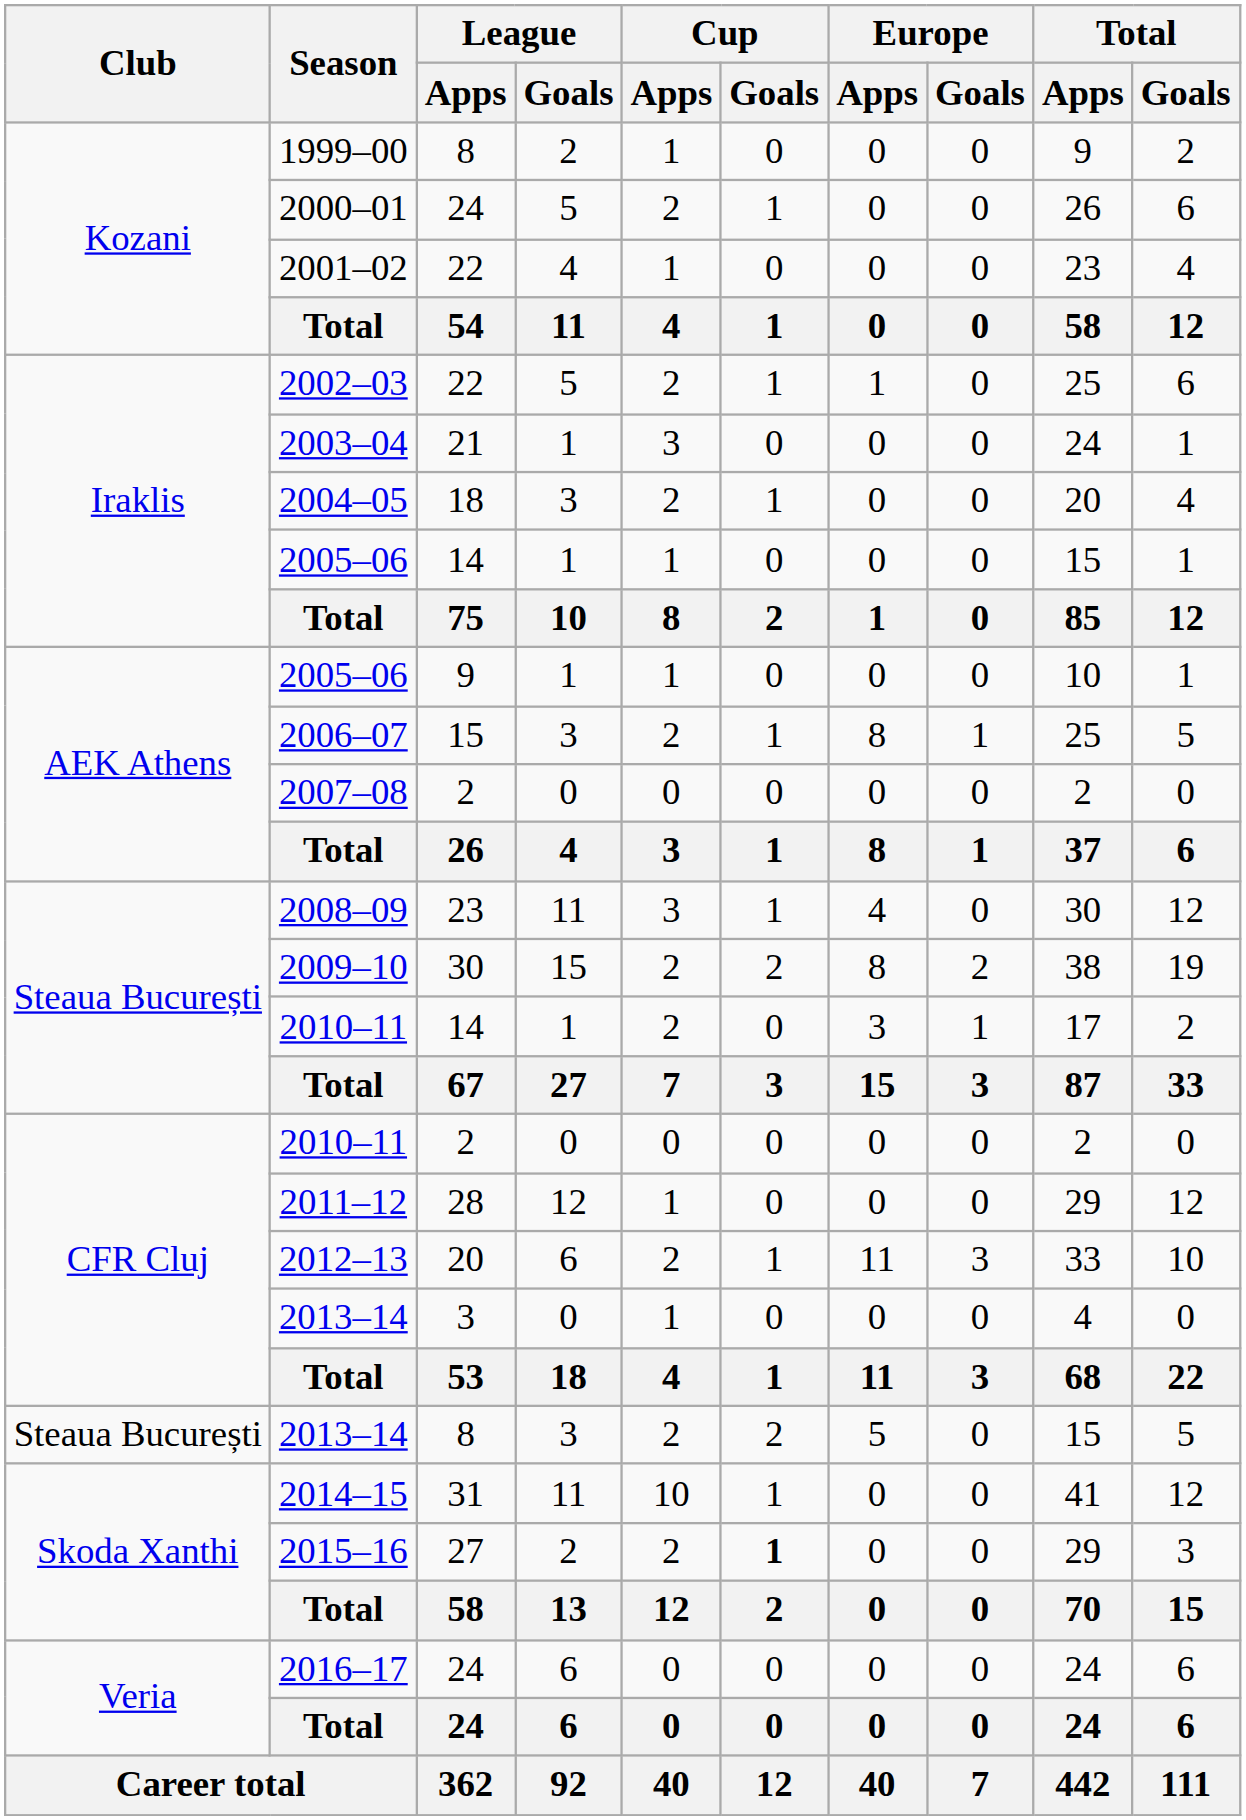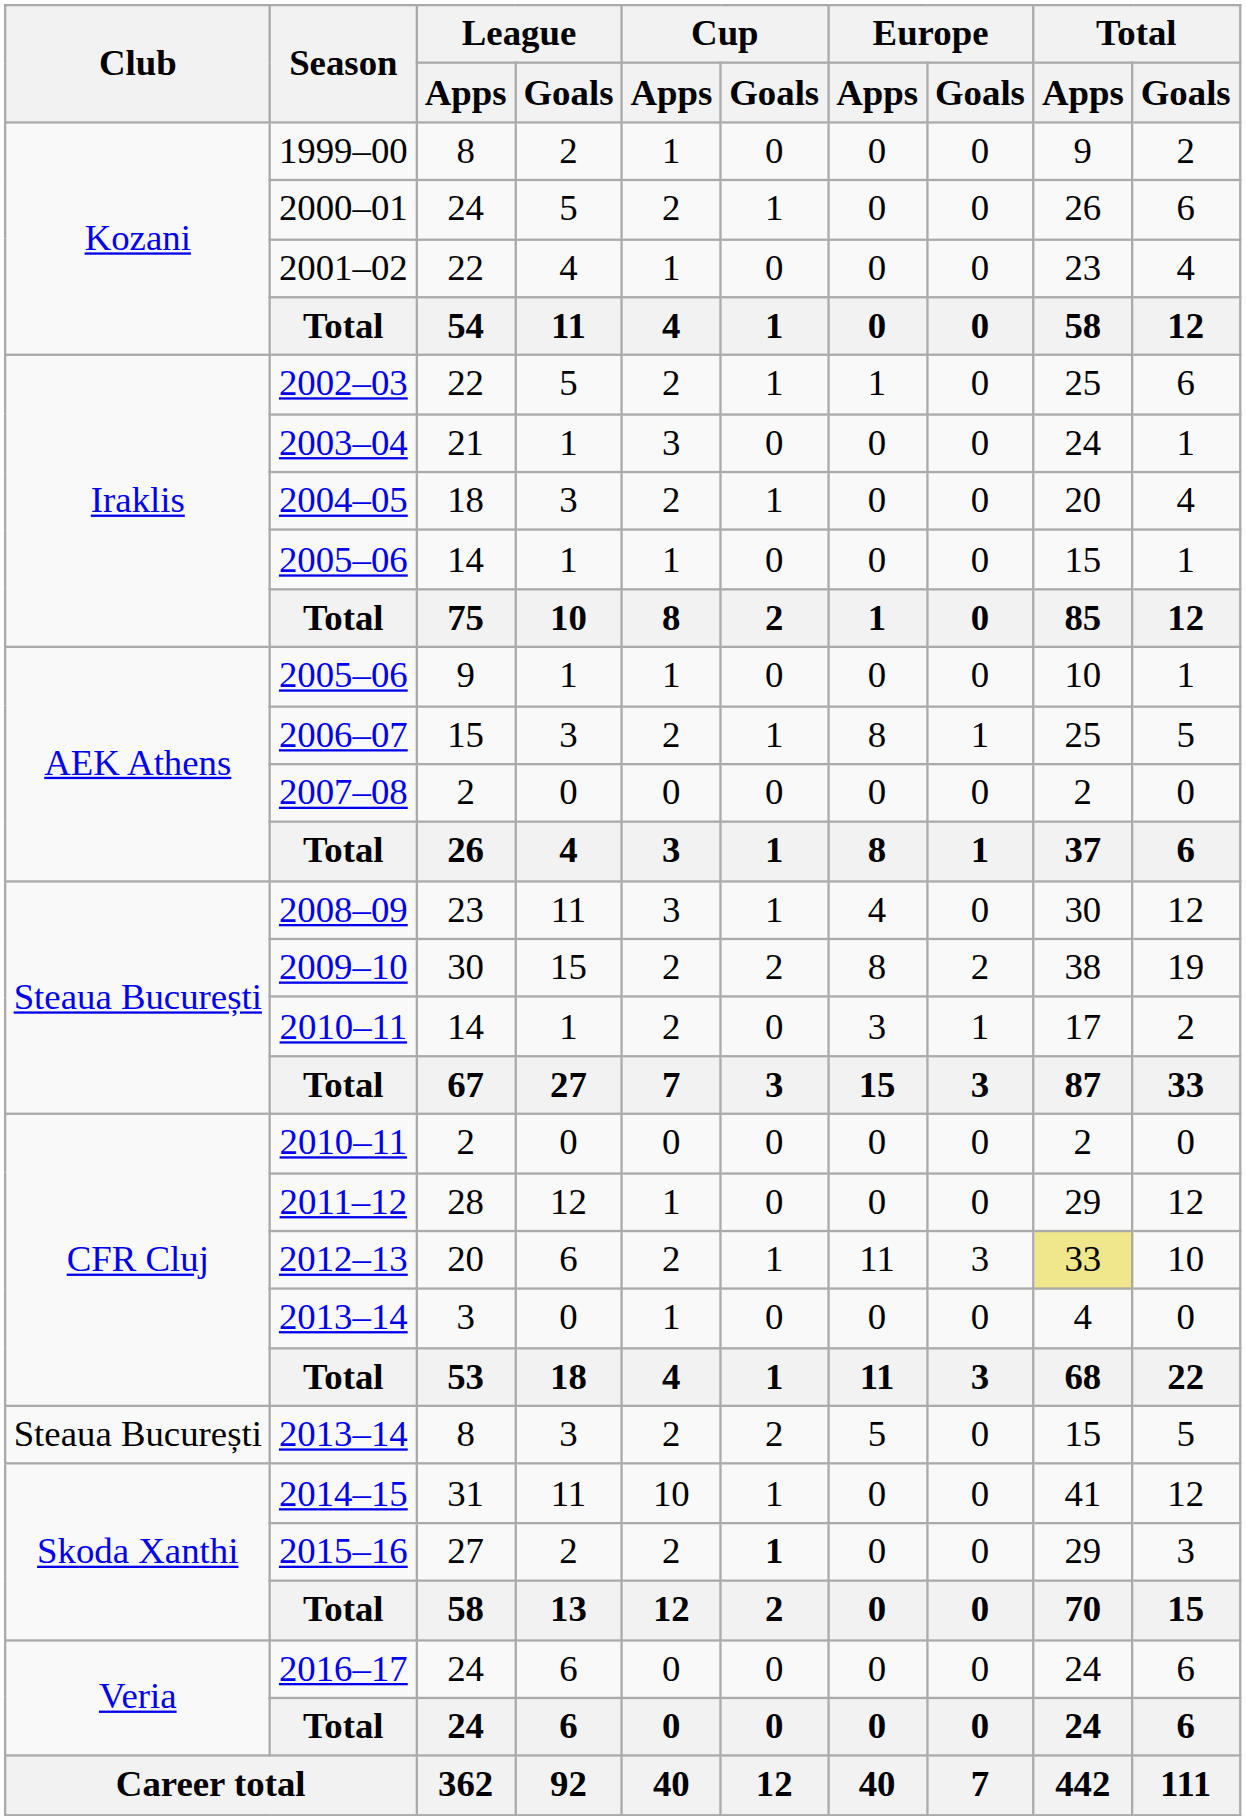(1083, 1259) no background -> (1083, 1259) khaki background
